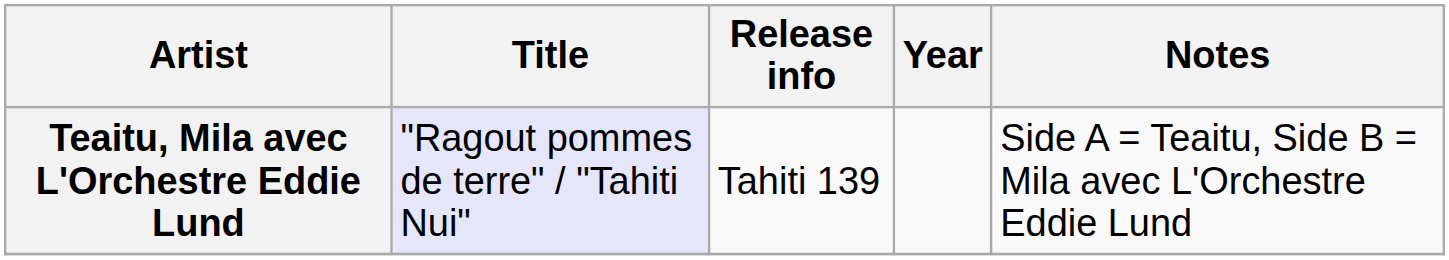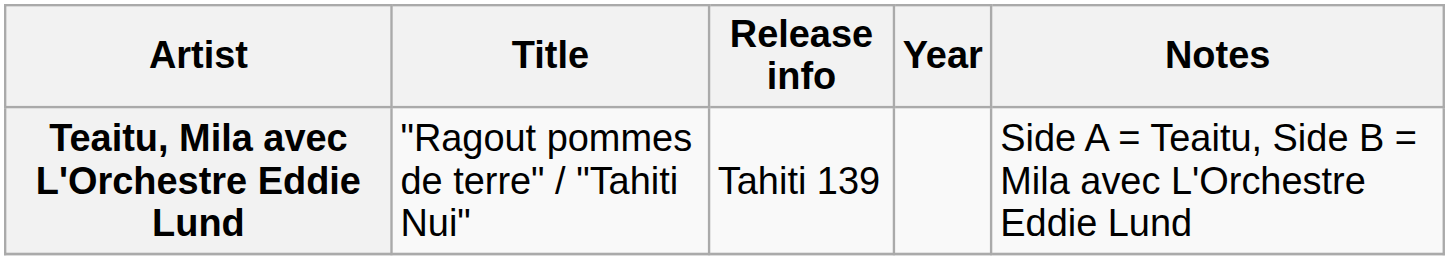(546, 180) lavender background -> (546, 180) no background
